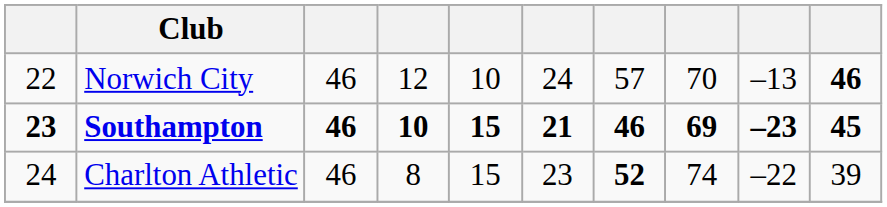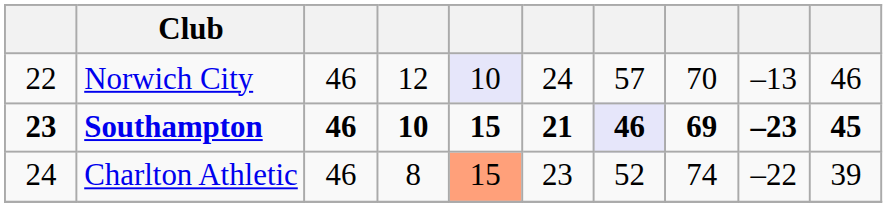(485, 77) no background -> (485, 77) lavender background
(846, 77) bold -> (846, 77) normal
(630, 126) no background -> (630, 126) lavender background
(485, 175) no background -> (485, 175) lightsalmon background
(630, 175) bold -> (630, 175) normal
